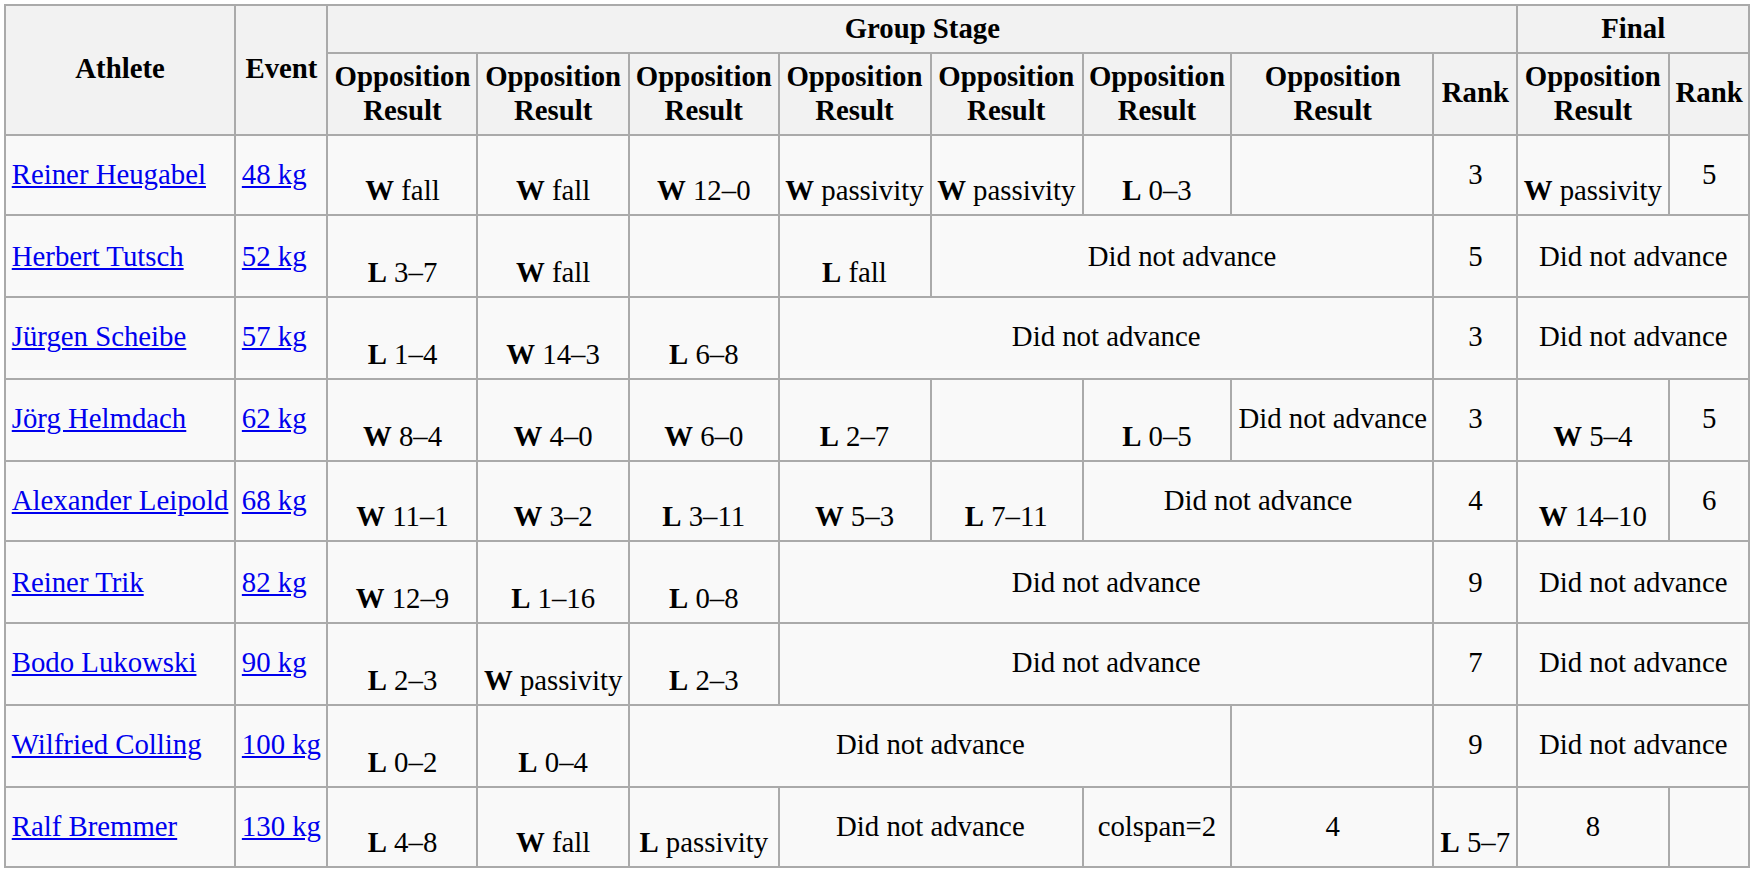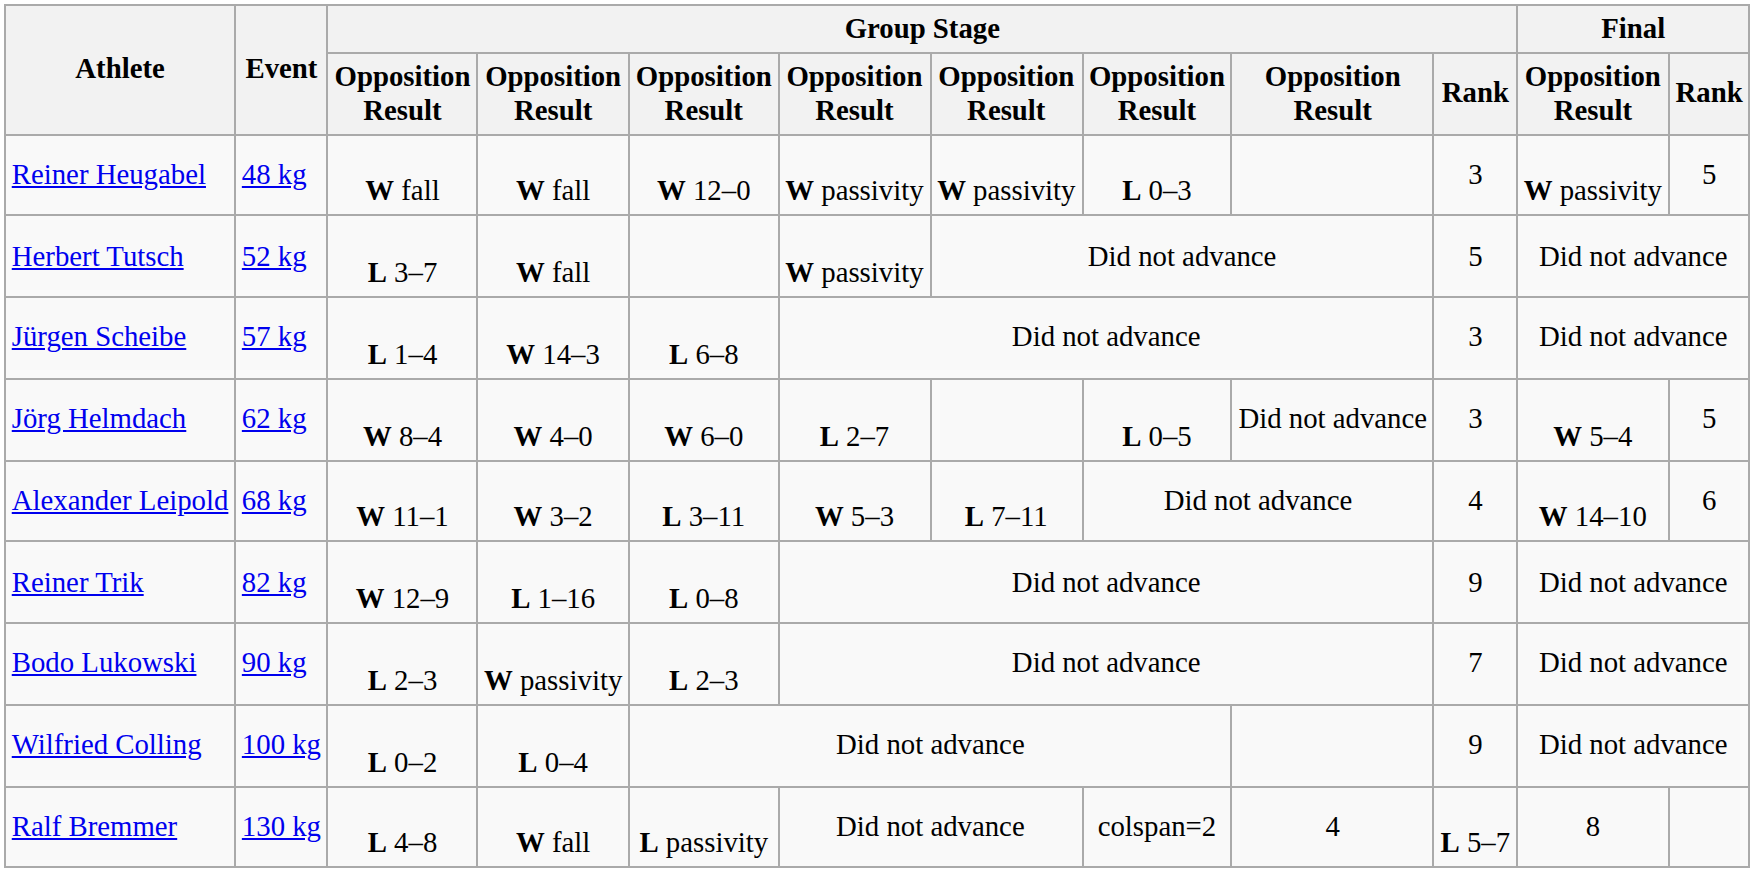(854, 273) L fall -> (854, 273) W passivity
